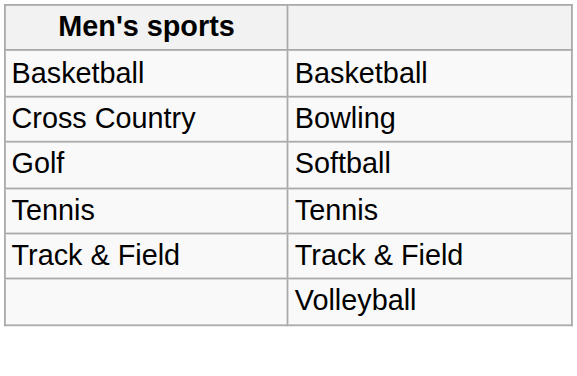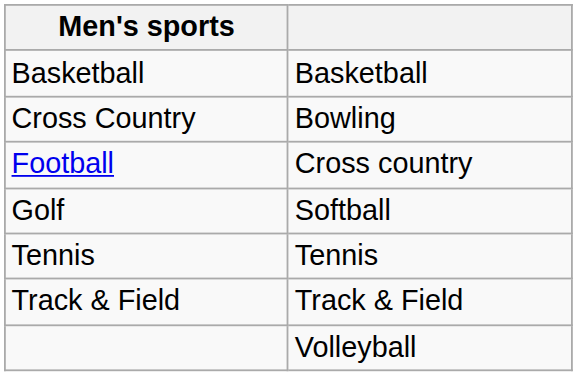+ row: (63, 164)
